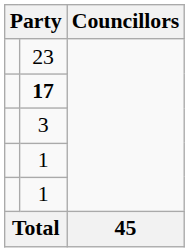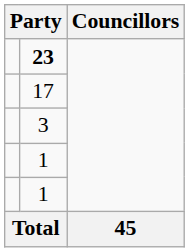(43, 56) normal -> (43, 56) bold
(43, 90) bold -> (43, 90) normal
